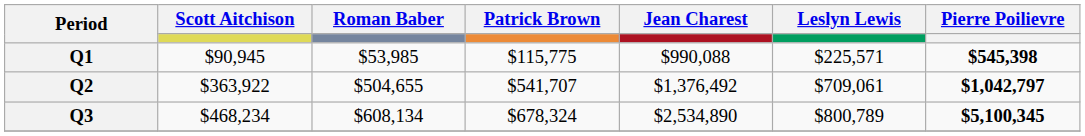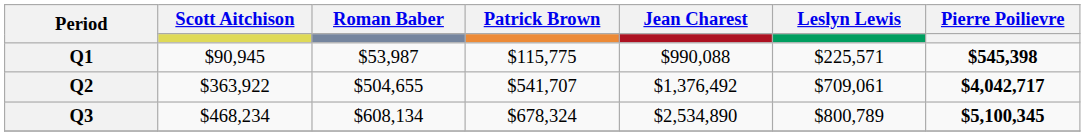(388, 57) $53,985 -> (388, 57) $53,987
(1003, 86) $1,042,797 -> (1003, 86) $4,042,717
